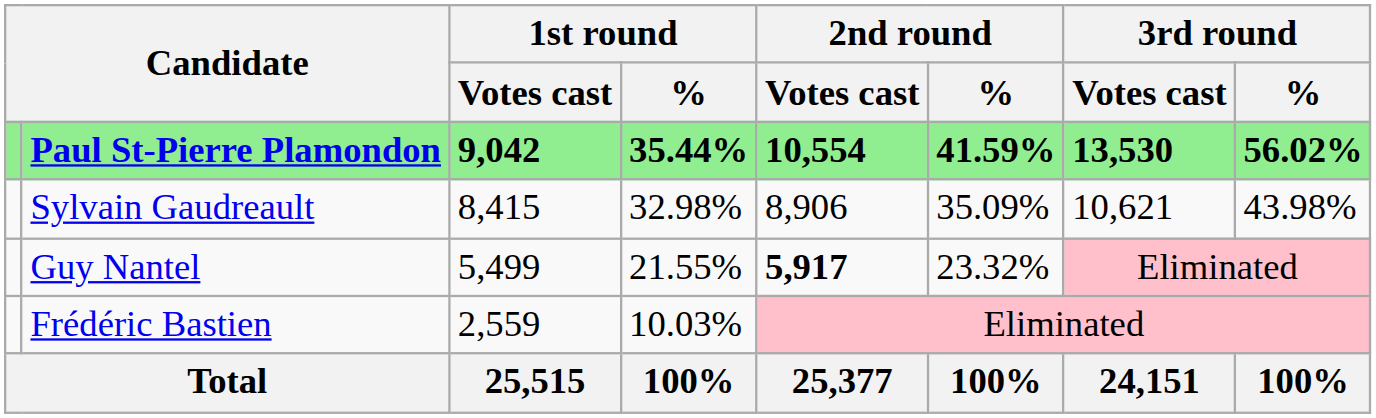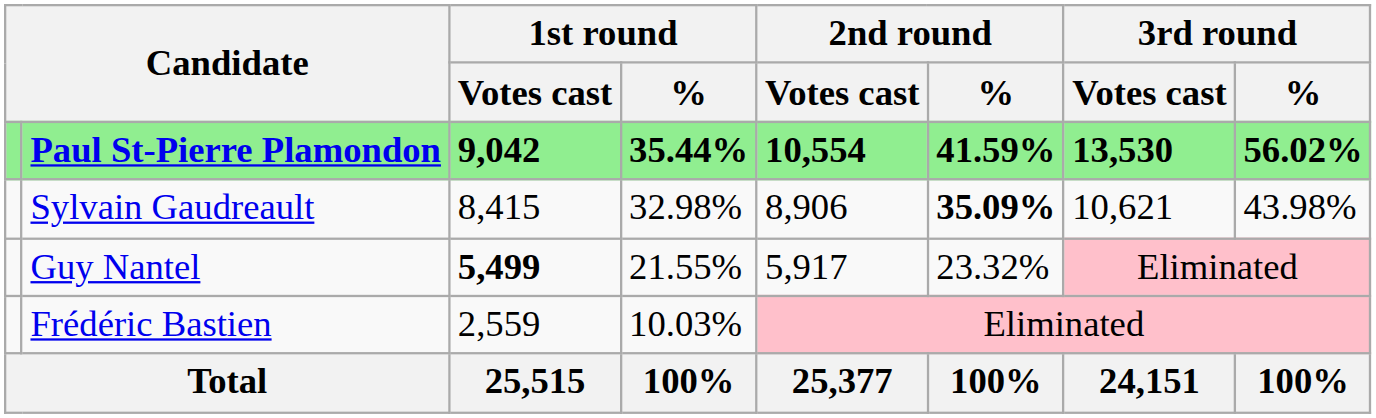(993, 207) normal -> (996, 207) bold
(499, 265) normal -> (499, 265) bold
(806, 265) bold -> (806, 265) normal
